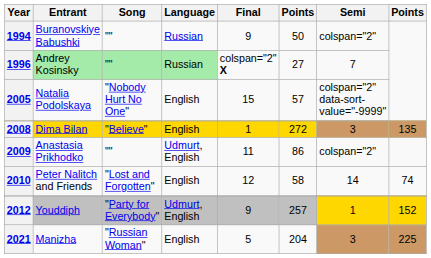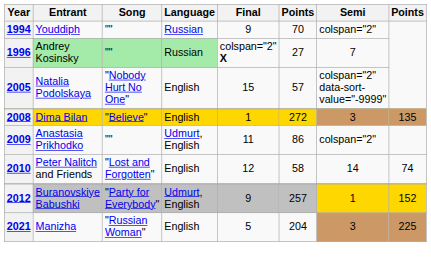(68, 36) Buranovskiye Babushki -> (58, 30) Youddiph
(298, 36) 50 -> (298, 30) 70
(58, 210) Youddiph -> (68, 198) Buranovskiye Babushki
